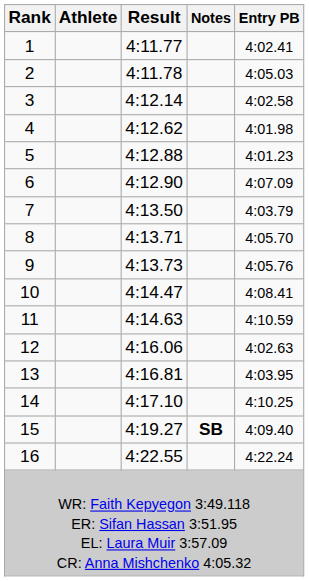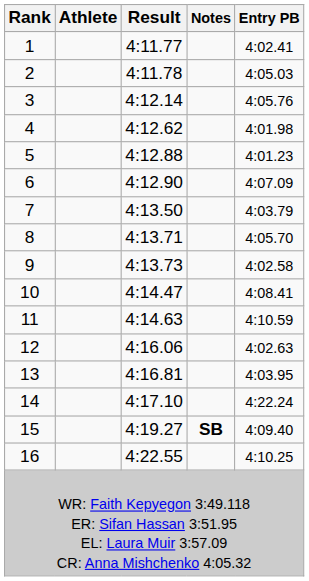(269, 101) 4:02.58 -> (269, 101) 4:05.76
(269, 265) 4:05.76 -> (269, 265) 4:02.58
(269, 402) 4:10.25 -> (269, 402) 4:22.24
(269, 457) 4:22.24 -> (269, 457) 4:10.25
